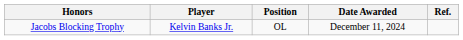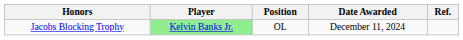(201, 27) no background -> (201, 27) lightgreen background
